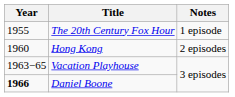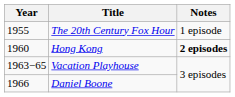(203, 48) normal -> (203, 48) bold
(18, 83) bold -> (18, 83) normal
